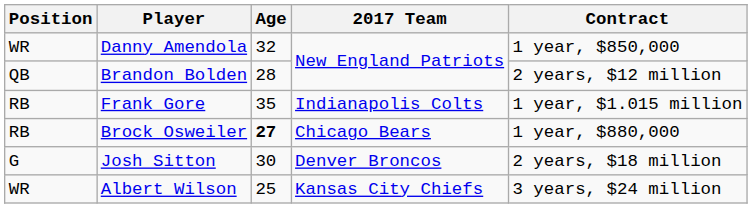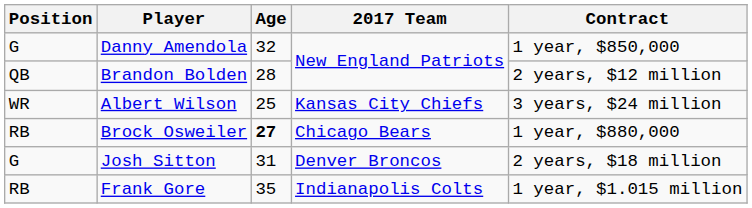(19, 47) WR -> (14, 47) G
rows swapped: (153, 104) <-> (169, 189)
(266, 161) 30 -> (266, 161) 31
